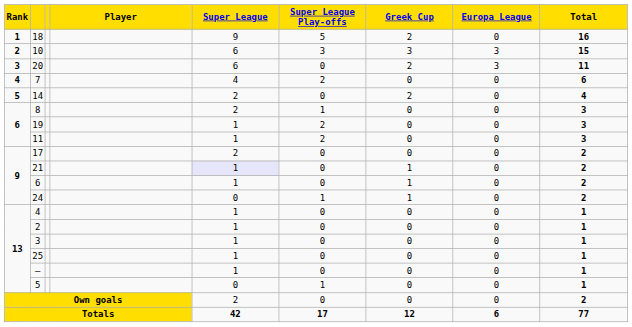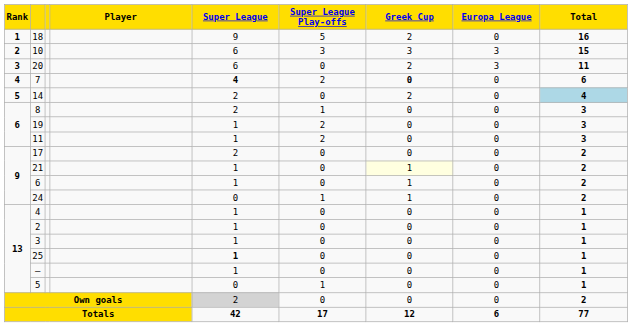(235, 80) normal -> (235, 80) bold
(409, 80) normal -> (409, 80) bold
(584, 95) no background -> (584, 95) lightblue background
(235, 168) lavender background -> (235, 168) no background
(409, 168) no background -> (409, 168) lightyellow background
(235, 256) normal -> (235, 256) bold
(235, 300) no background -> (235, 300) lightgrey background
